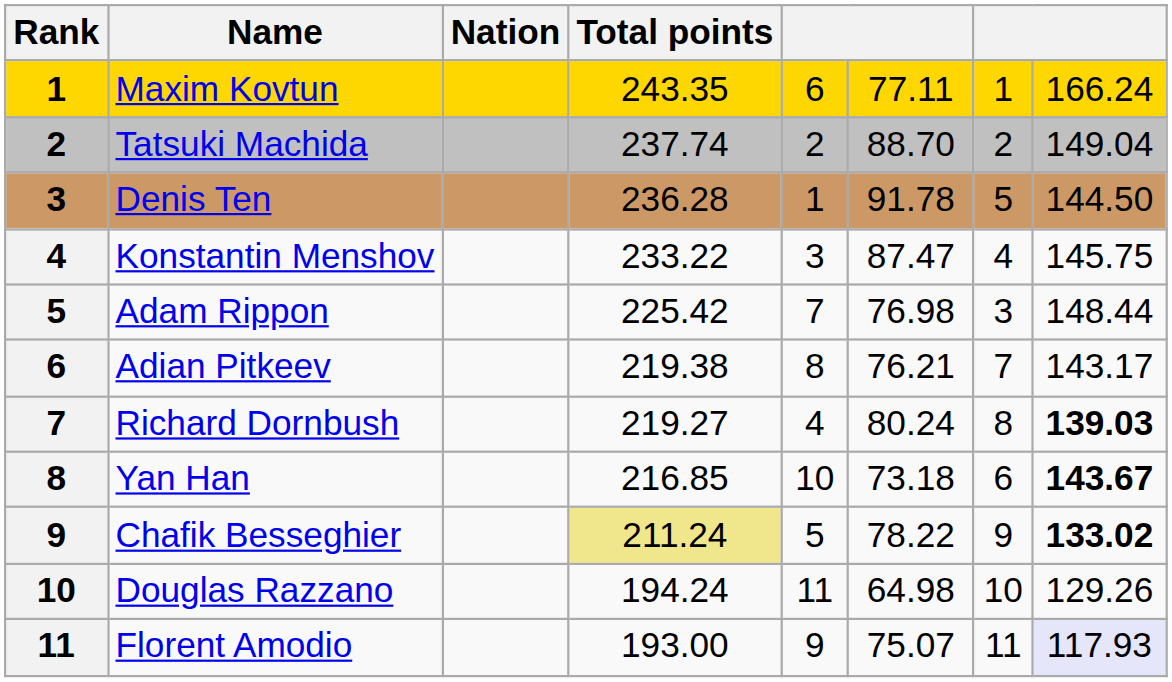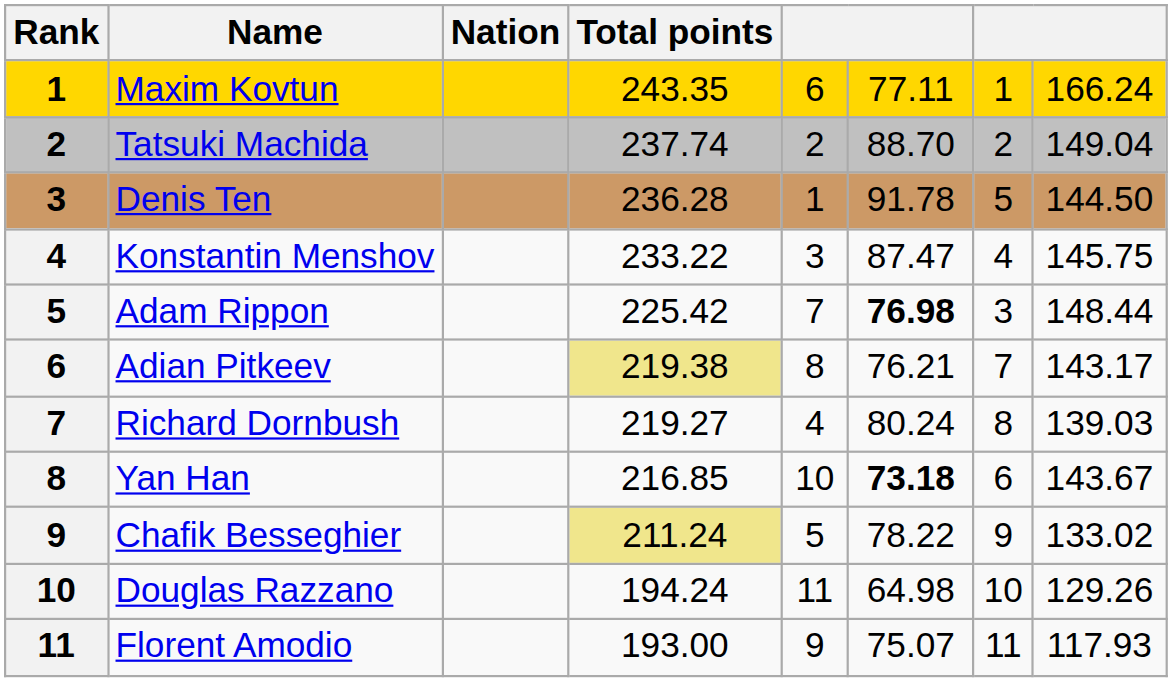(911, 311) normal -> (911, 311) bold
(675, 367) no background -> (675, 367) khaki background
(1099, 423) bold -> (1099, 423) normal
(911, 479) normal -> (911, 479) bold
(1099, 479) bold -> (1099, 479) normal
(1099, 534) bold -> (1099, 534) normal
(1099, 646) lavender background -> (1099, 646) no background
